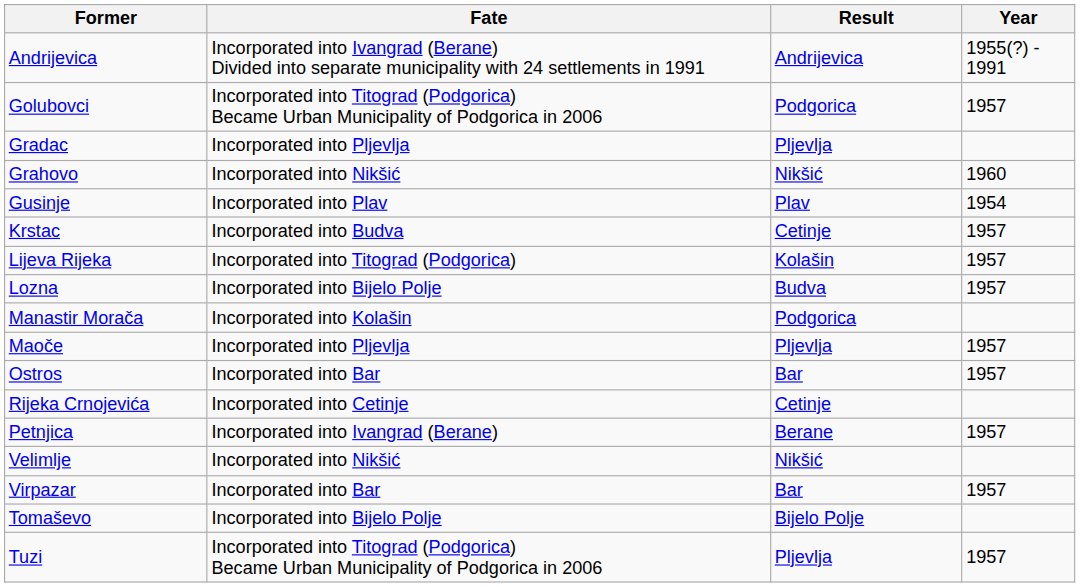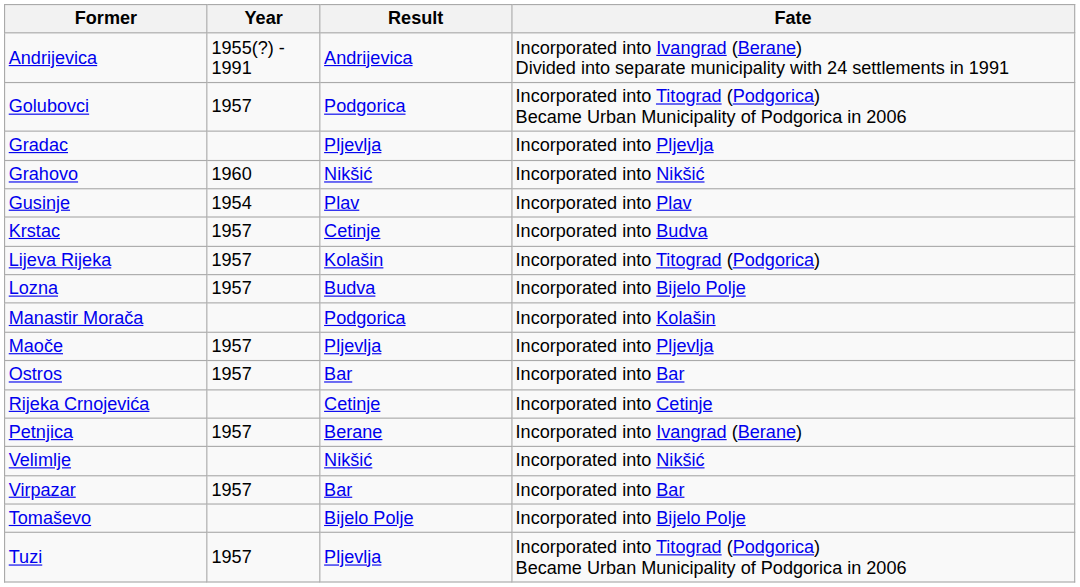columns swapped: (489, 18) <-> (1018, 18)
